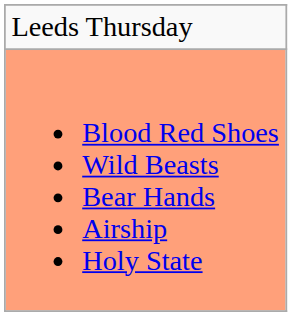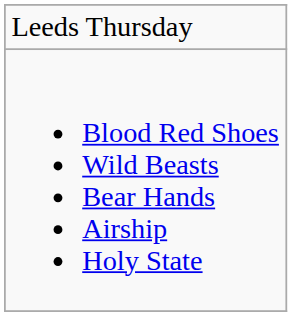(145, 196) lightsalmon background -> (145, 196) no background
